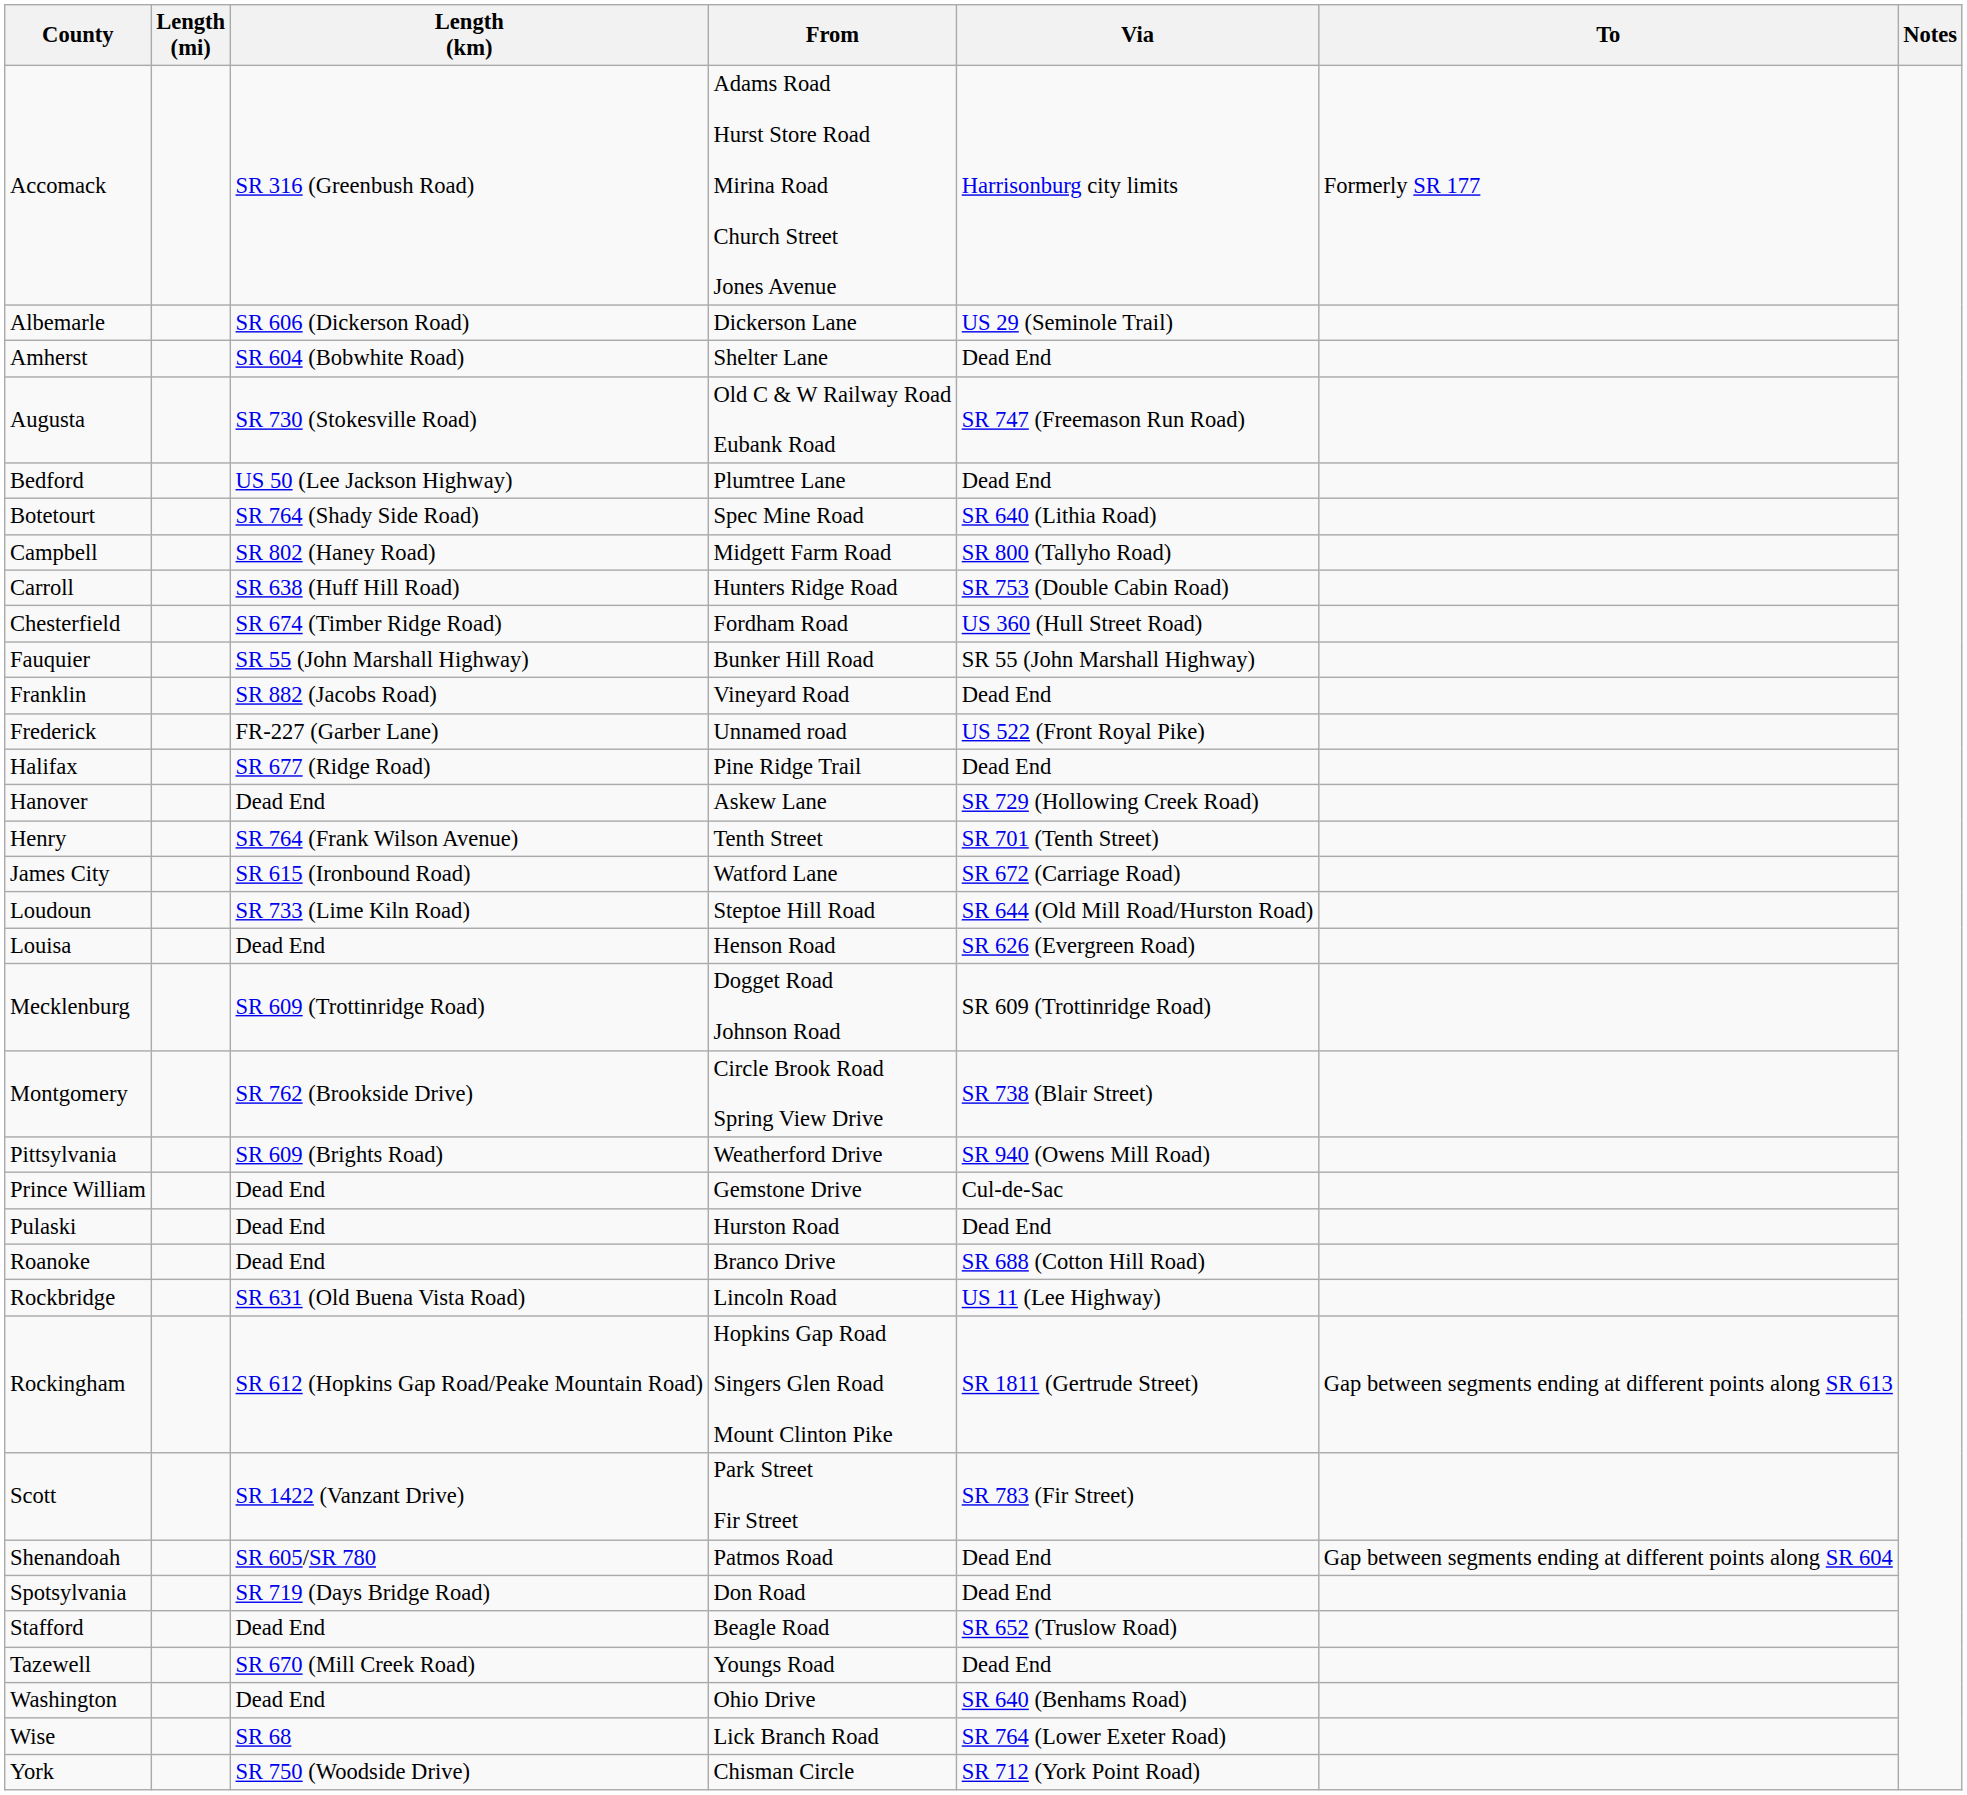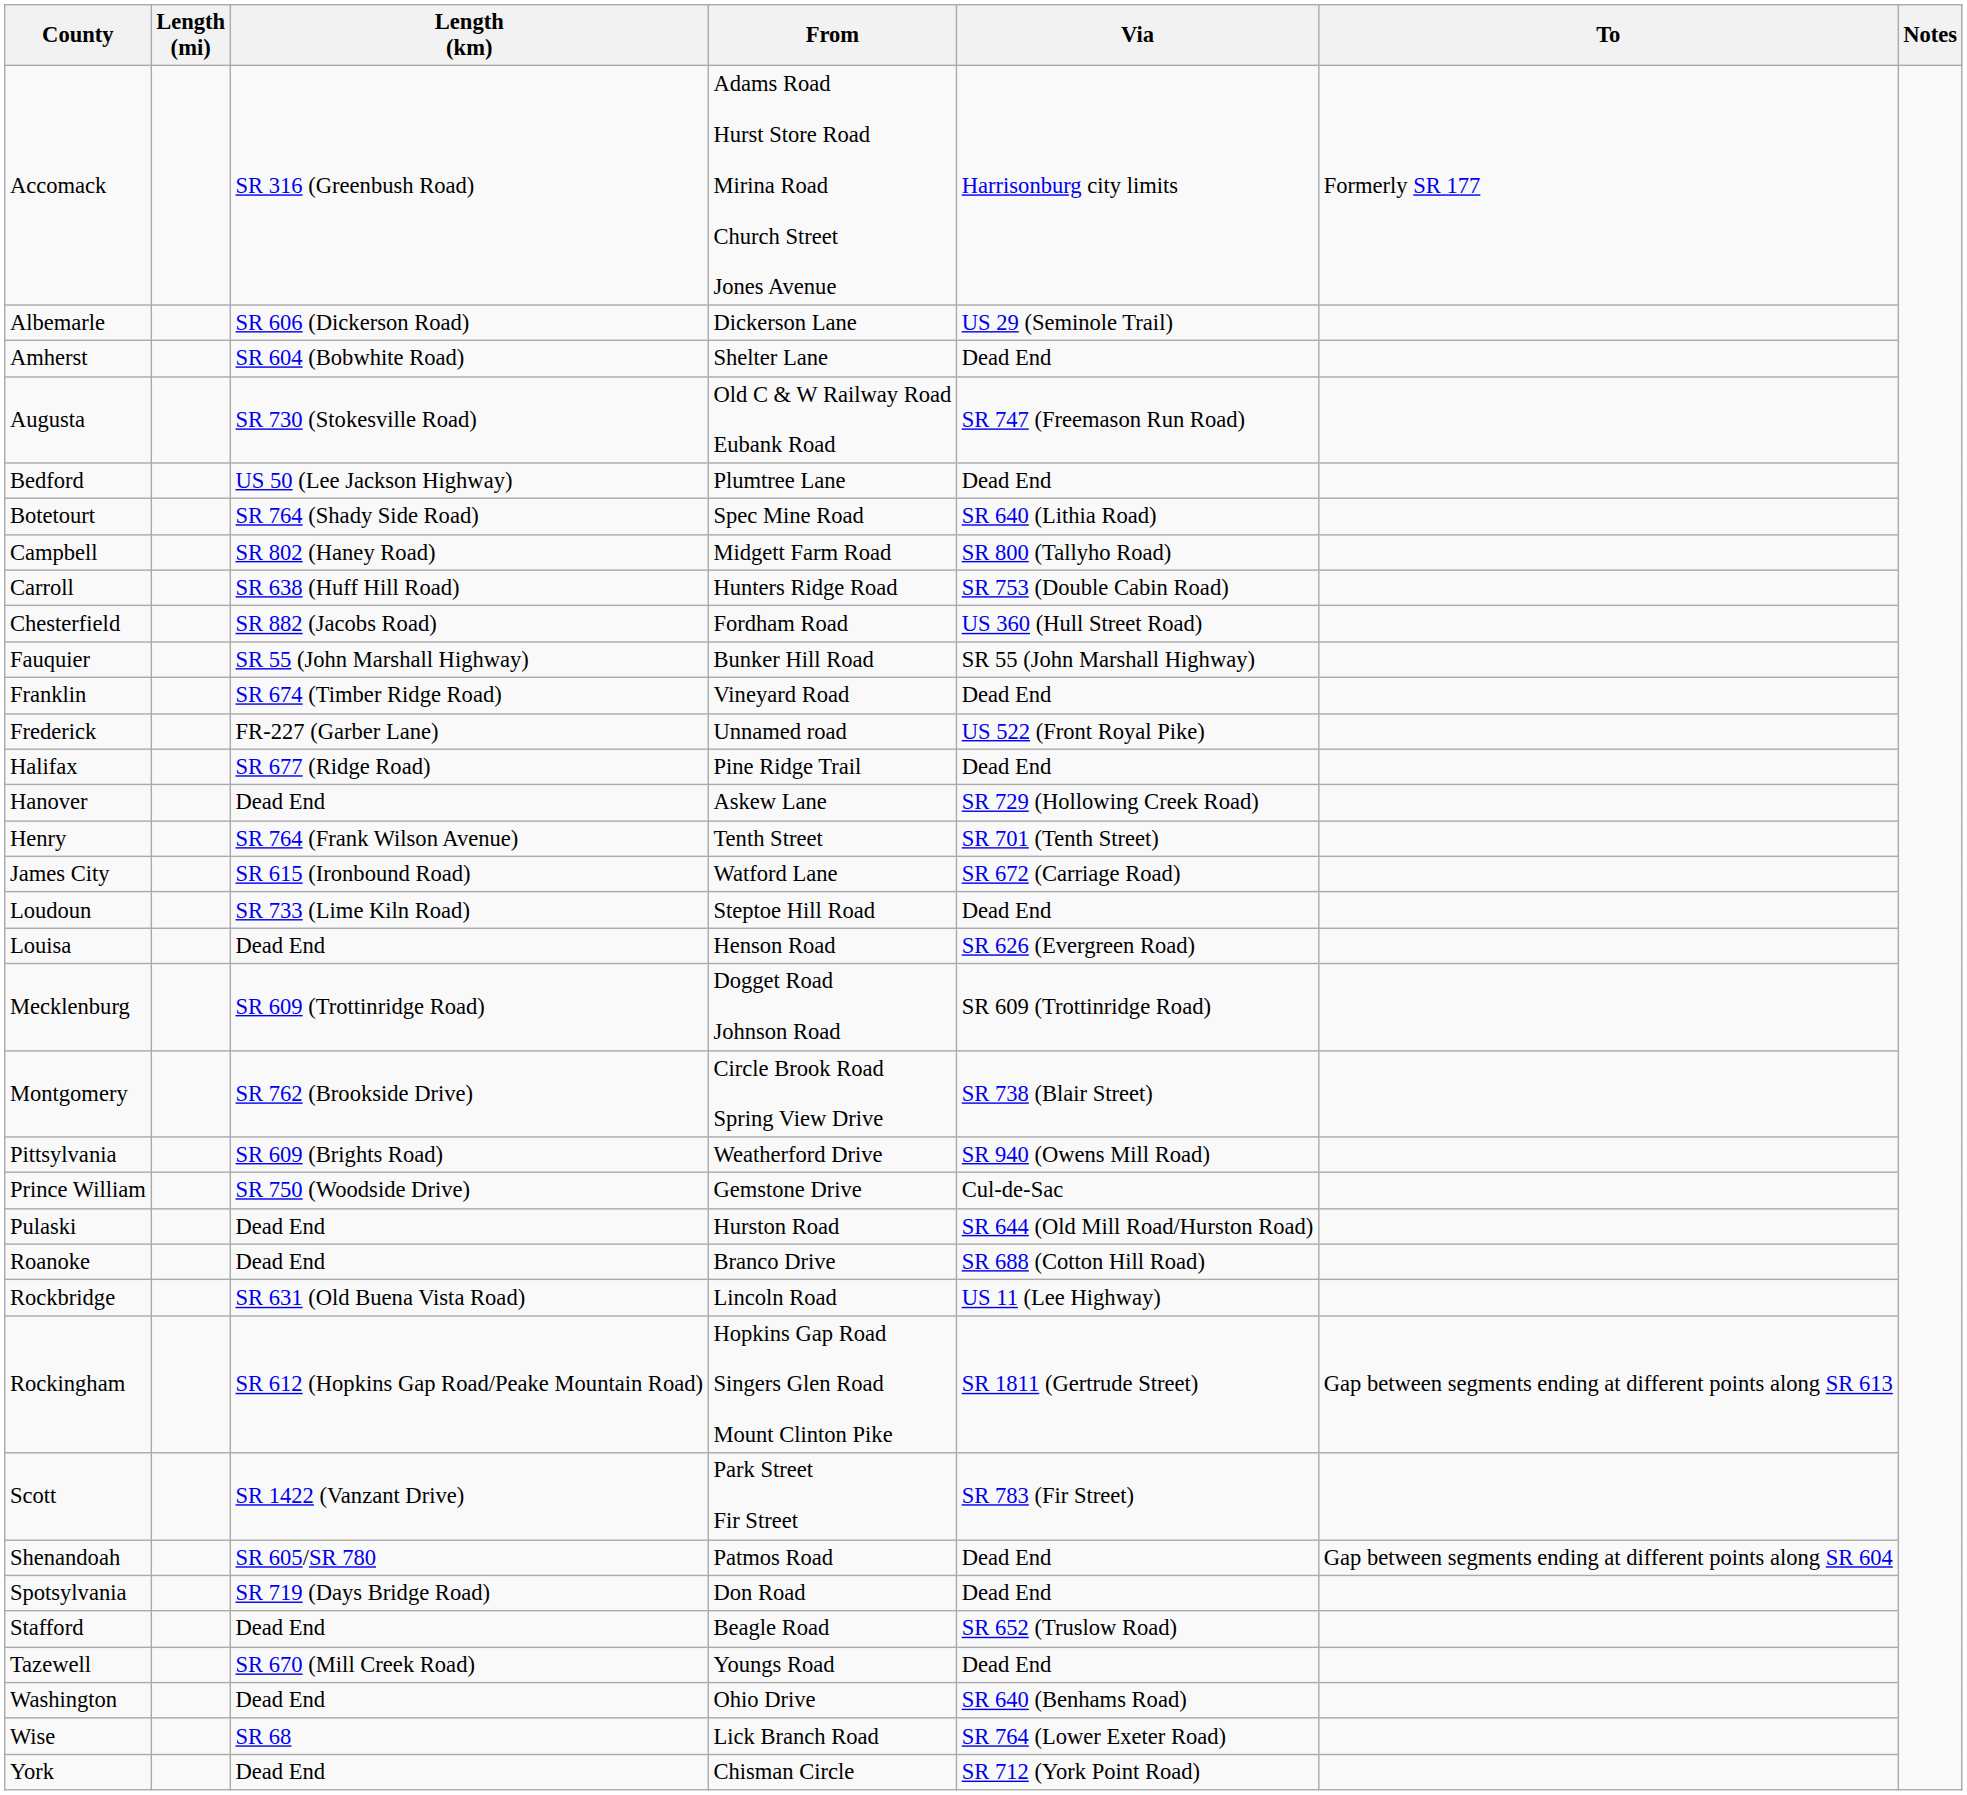(369, 623) SR 674 (Timber Ridge Road) -> (336, 623) SR 882 (Jacobs Road)
(336, 695) SR 882 (Jacobs Road) -> (369, 695) SR 674 (Timber Ridge Road)
(1138, 909) SR 644 (Old Mill Road/Hurston Road) -> (1007, 909) Dead End
(280, 1190) Dead End -> (353, 1190) SR 750 (Woodside Drive)
(1007, 1226) Dead End -> (1138, 1226) SR 644 (Old Mill Road/Hurston Road)
(353, 1771) SR 750 (Woodside Drive) -> (280, 1771) Dead End
